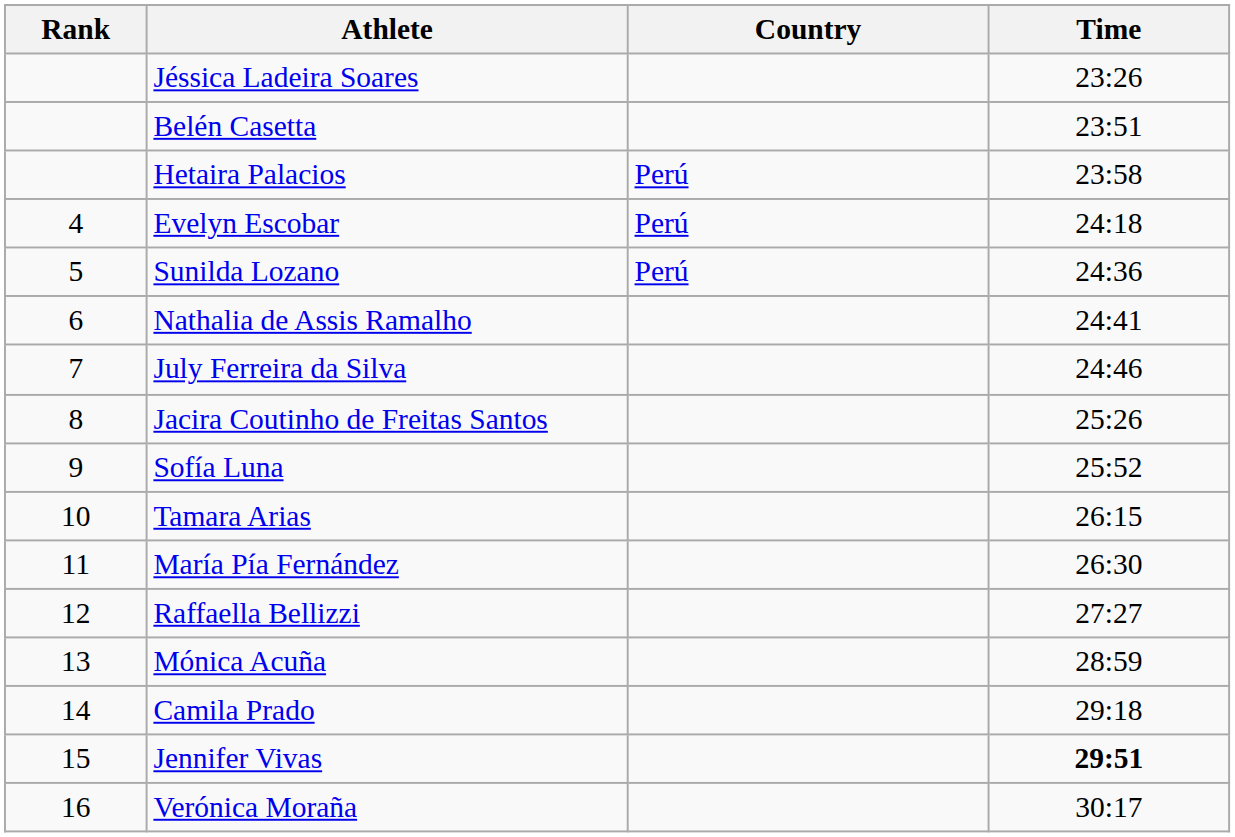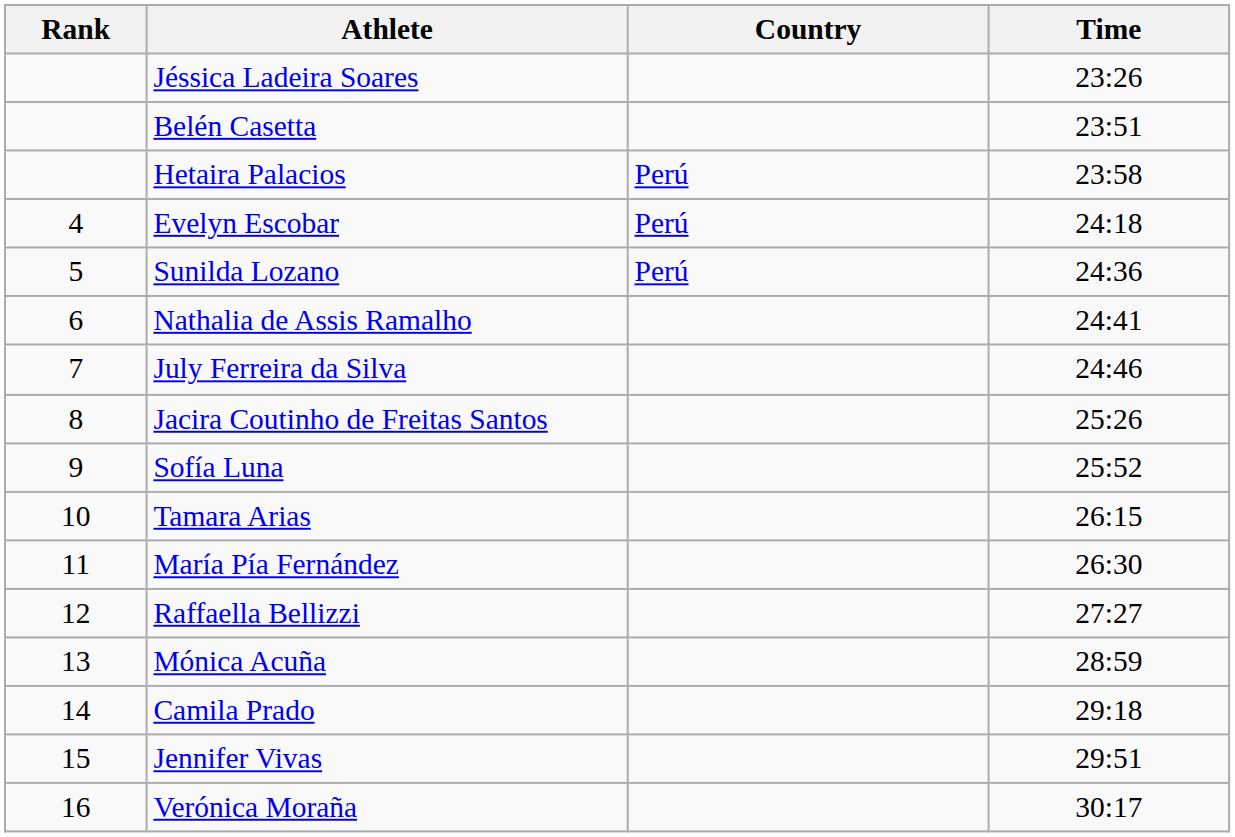(1109, 758) bold -> (1109, 758) normal
